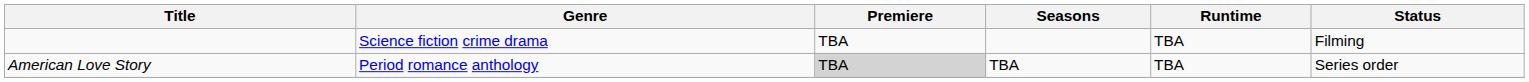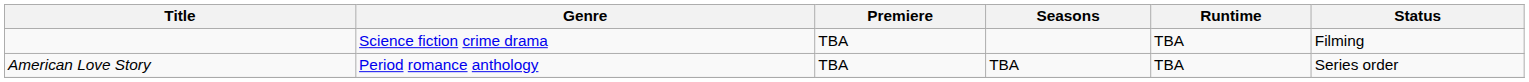(833, 65) lightgrey background -> (833, 65) no background
